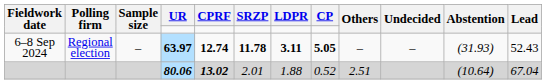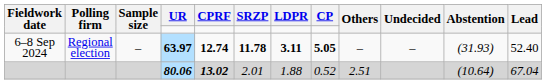(524, 47) 52.43 -> (524, 47) 52.40
